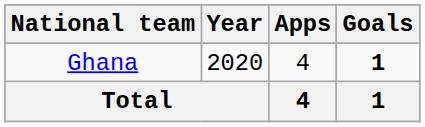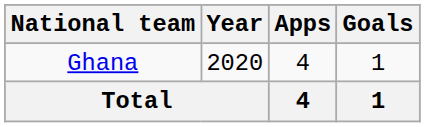(378, 63) bold -> (378, 63) normal
